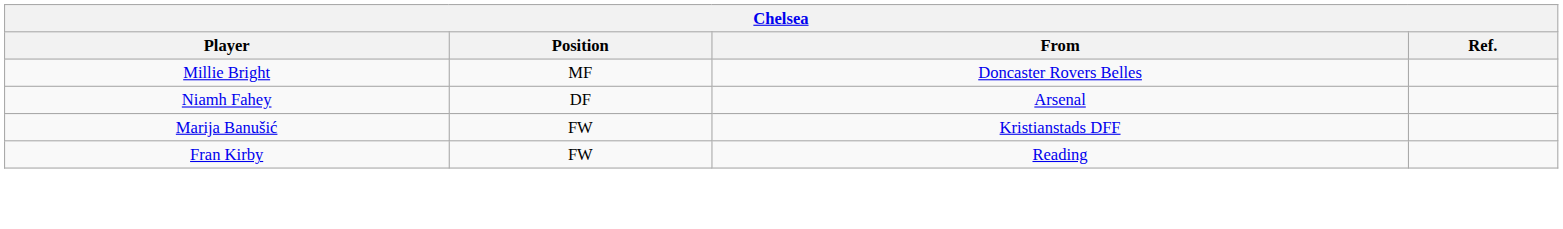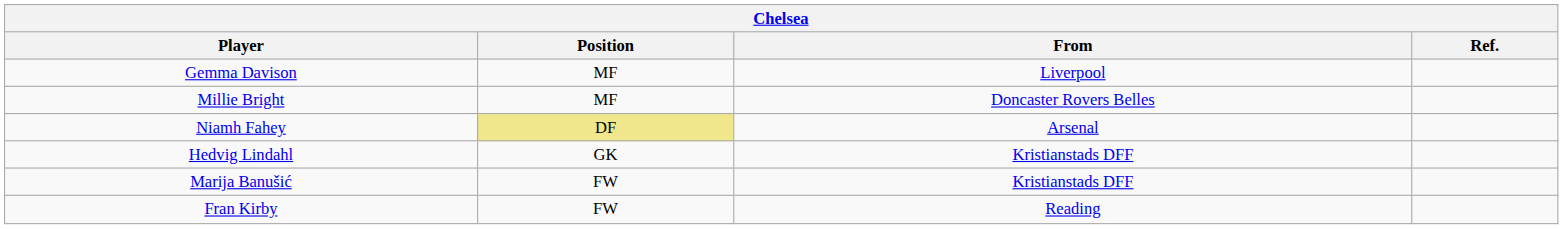+ row: (241, 72)
(580, 100) no background -> (606, 127) khaki background
+ row: (241, 154)
